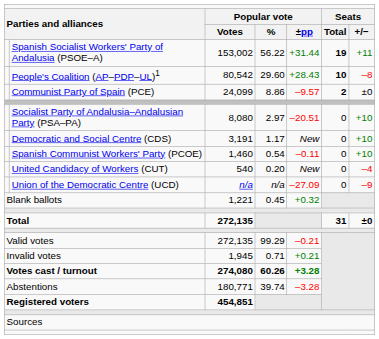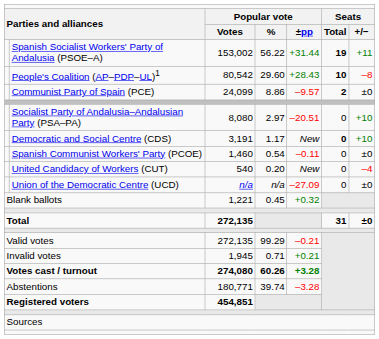(344, 138) normal -> (344, 138) bold
(364, 154) +10 -> (367, 154) ±0
(367, 185) –9 -> (367, 185) ±0
